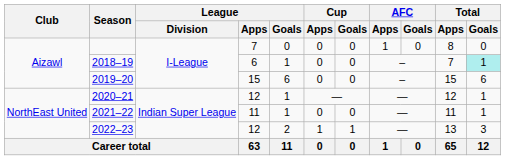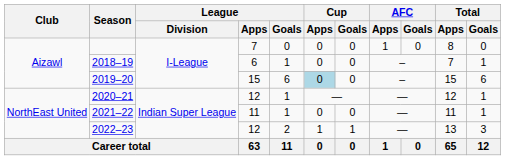(483, 63) paleturquoise background -> (483, 63) no background
(320, 79) no background -> (320, 79) lightblue background
